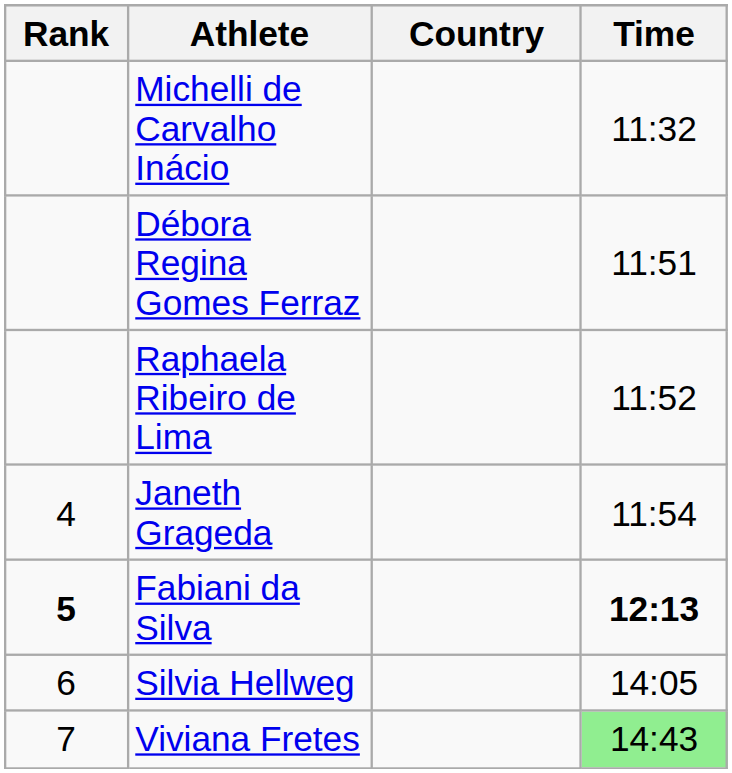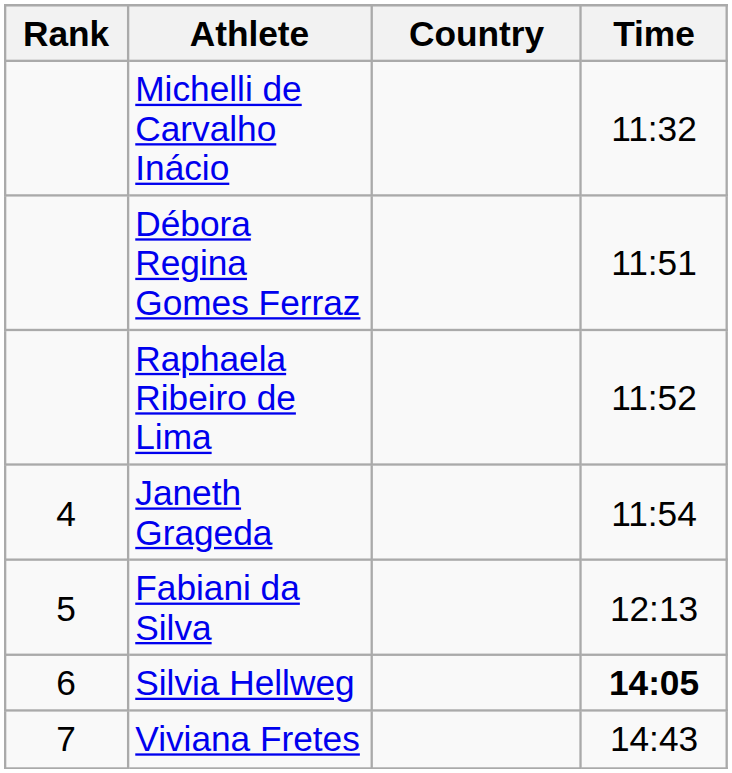(66, 608) bold -> (66, 608) normal
(654, 608) bold -> (654, 608) normal
(654, 684) normal -> (654, 684) bold
(654, 740) lightgreen background -> (654, 740) no background
